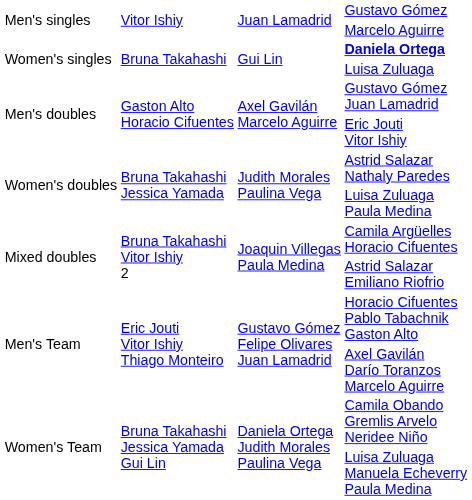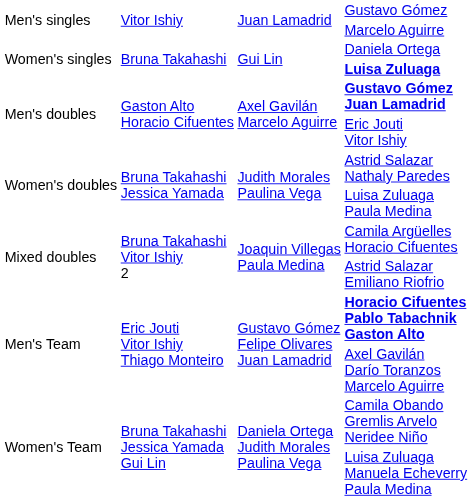(395, 49) bold -> (392, 49) normal
(389, 69) normal -> (392, 69) bold
(396, 97) normal -> (399, 97) bold
(401, 318) normal -> (405, 318) bold
